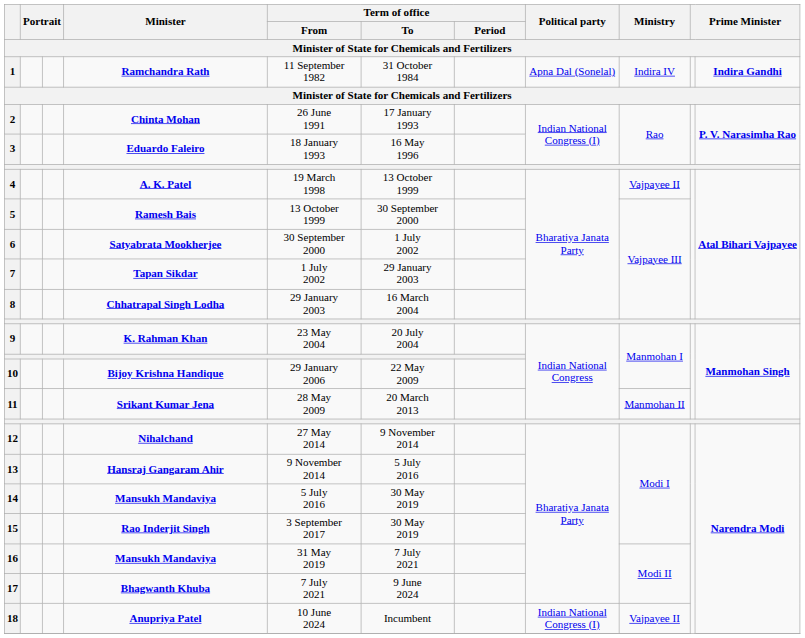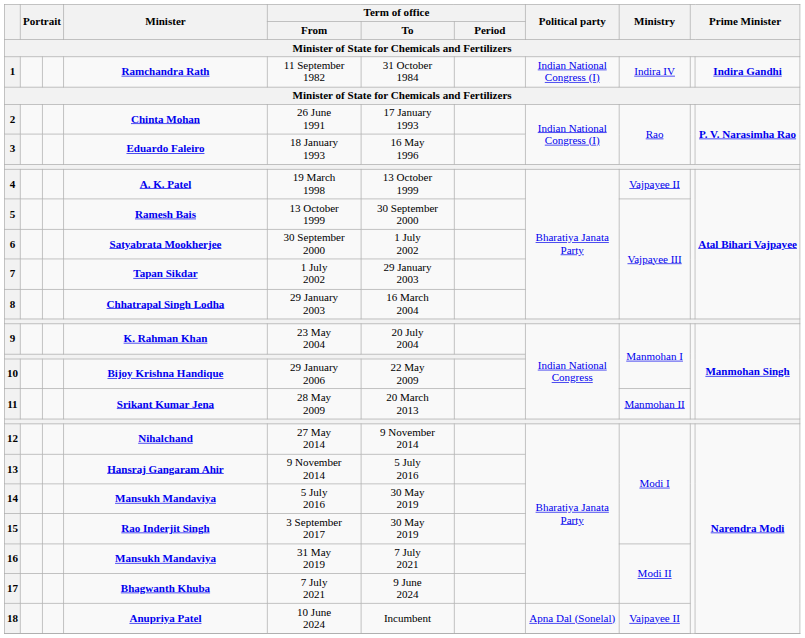(572, 71) Apna Dal (Sonelal) -> (572, 71) Indian National Congress (I)
(572, 618) Indian National Congress (I) -> (572, 618) Apna Dal (Sonelal)
